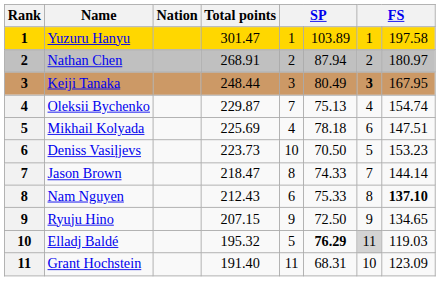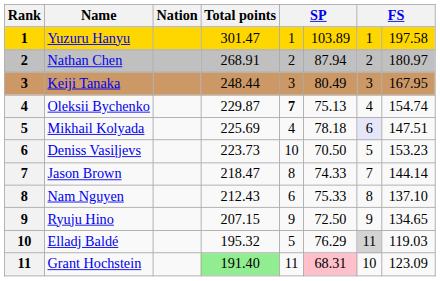(369, 83) bold -> (369, 83) normal
(292, 106) normal -> (292, 106) bold
(369, 128) no background -> (369, 128) lavender background
(408, 196) bold -> (408, 196) normal
(330, 241) bold -> (330, 241) normal
(240, 264) no background -> (240, 264) lightgreen background
(330, 264) no background -> (330, 264) pink background
